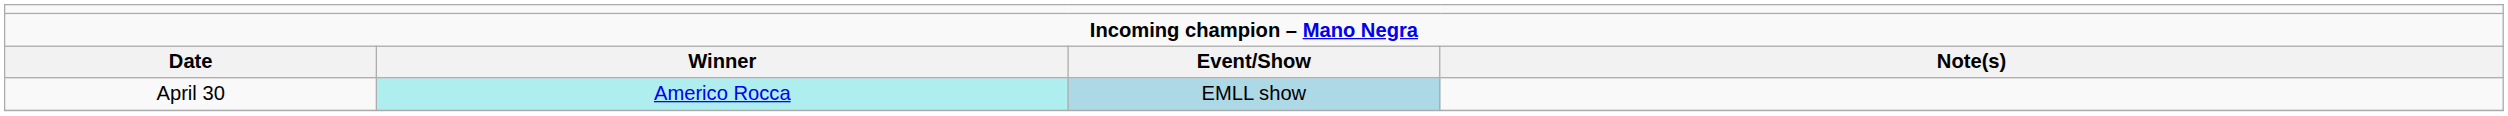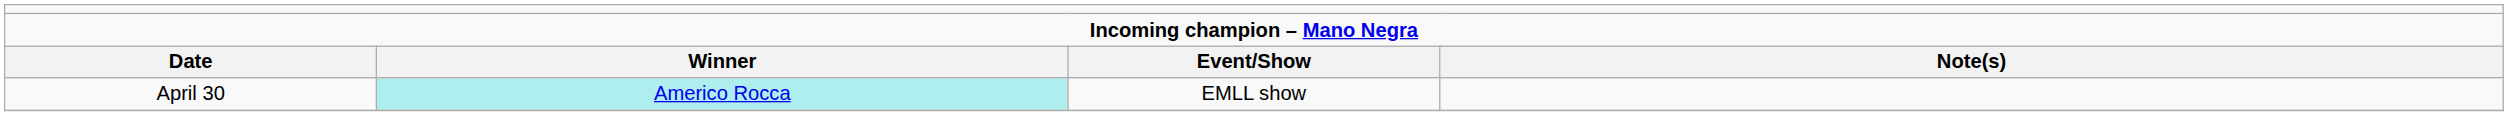(1254, 93) lightblue background -> (1254, 93) no background
